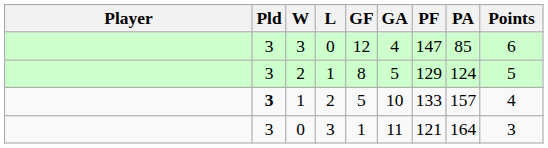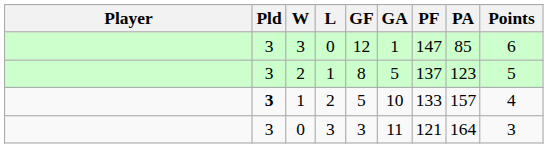(395, 45) 4 -> (395, 45) 1
(429, 73) 129 -> (429, 73) 137
(463, 73) 124 -> (463, 73) 123
(361, 128) 1 -> (361, 128) 3
